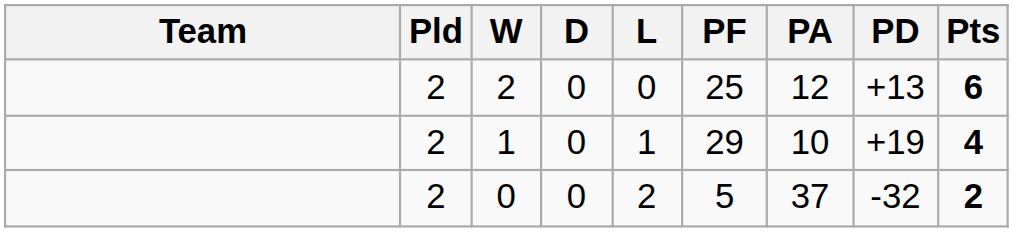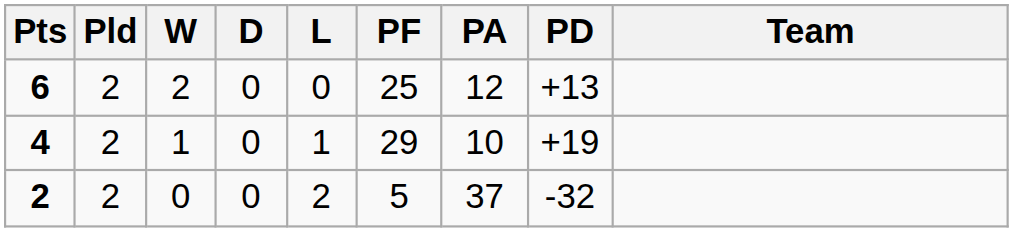columns swapped: (203, 32) <-> (973, 32)
